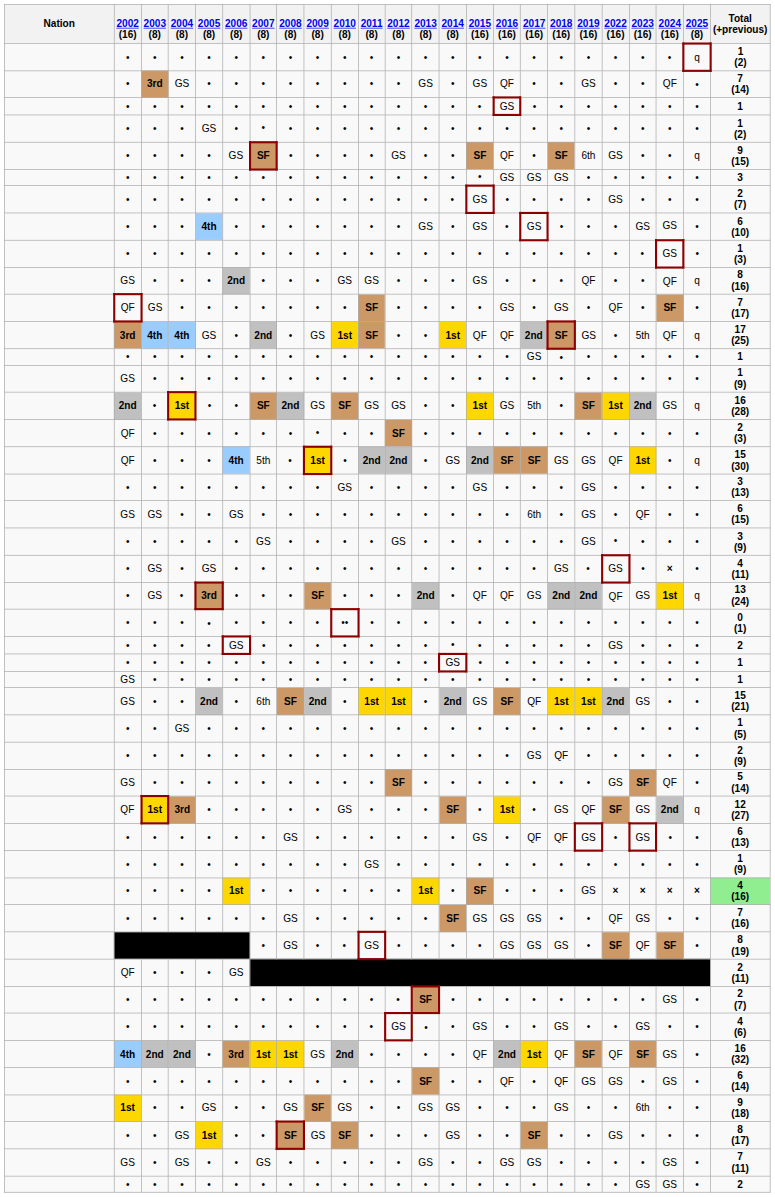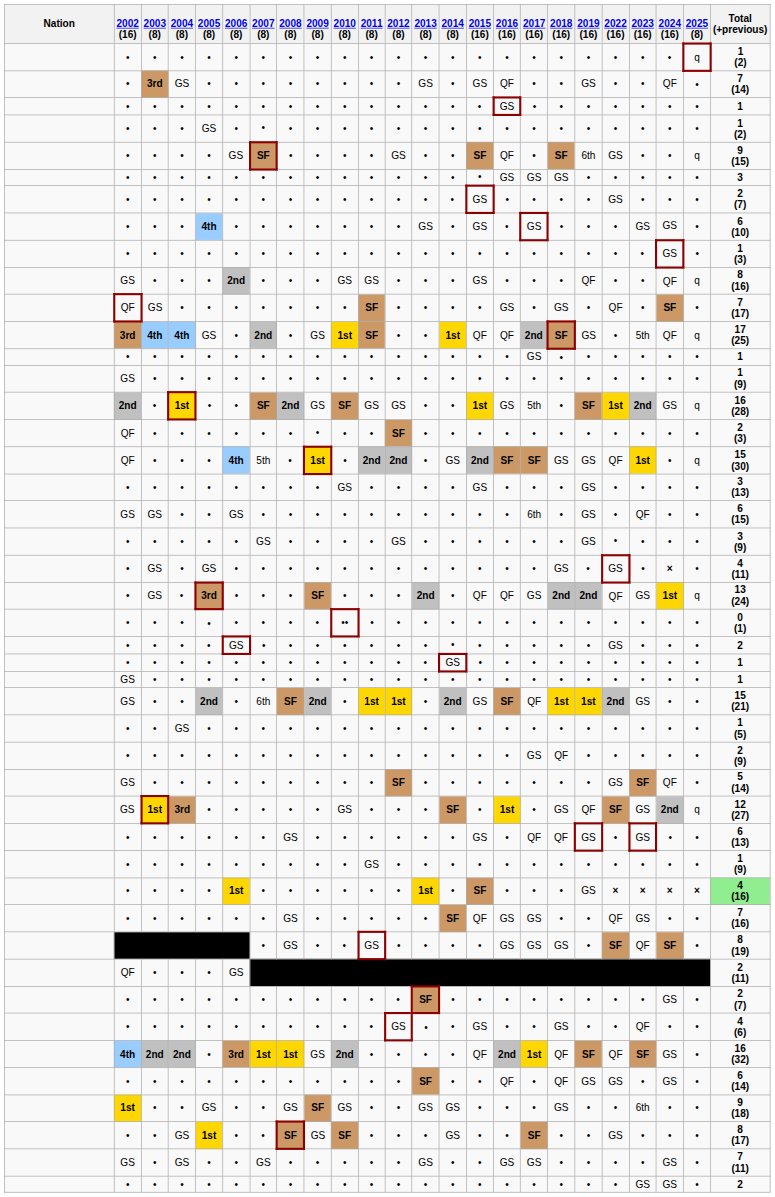(127, 810) QF -> (127, 810) GS
(480, 919) GS -> (480, 919) QF
(643, 1027) GS -> (643, 1027) QF
